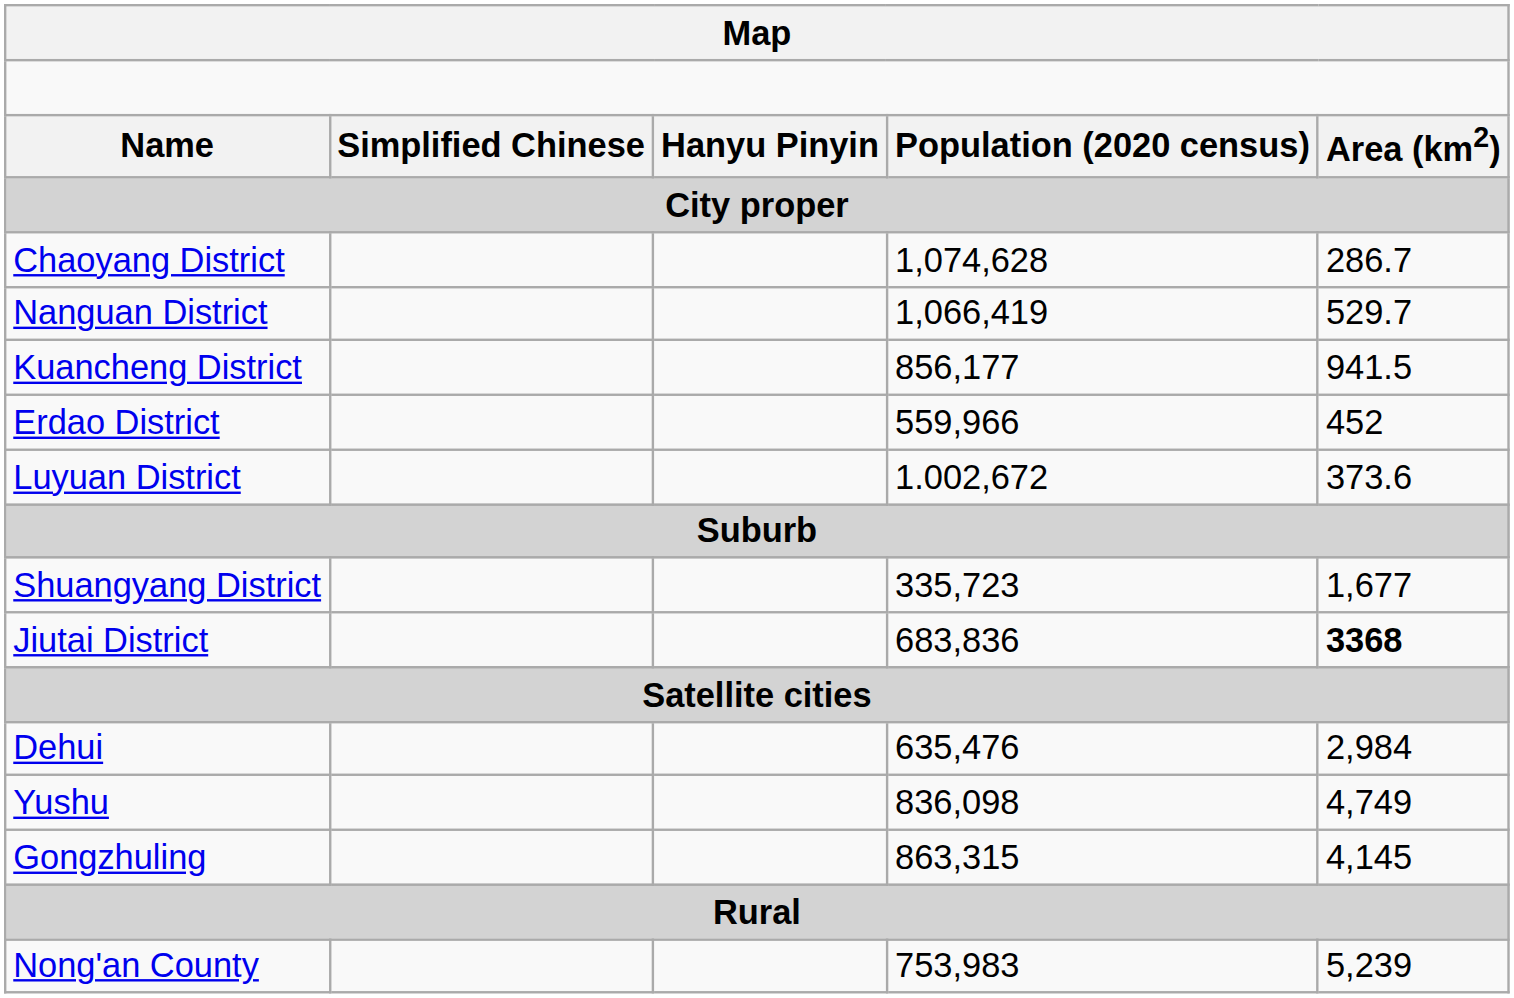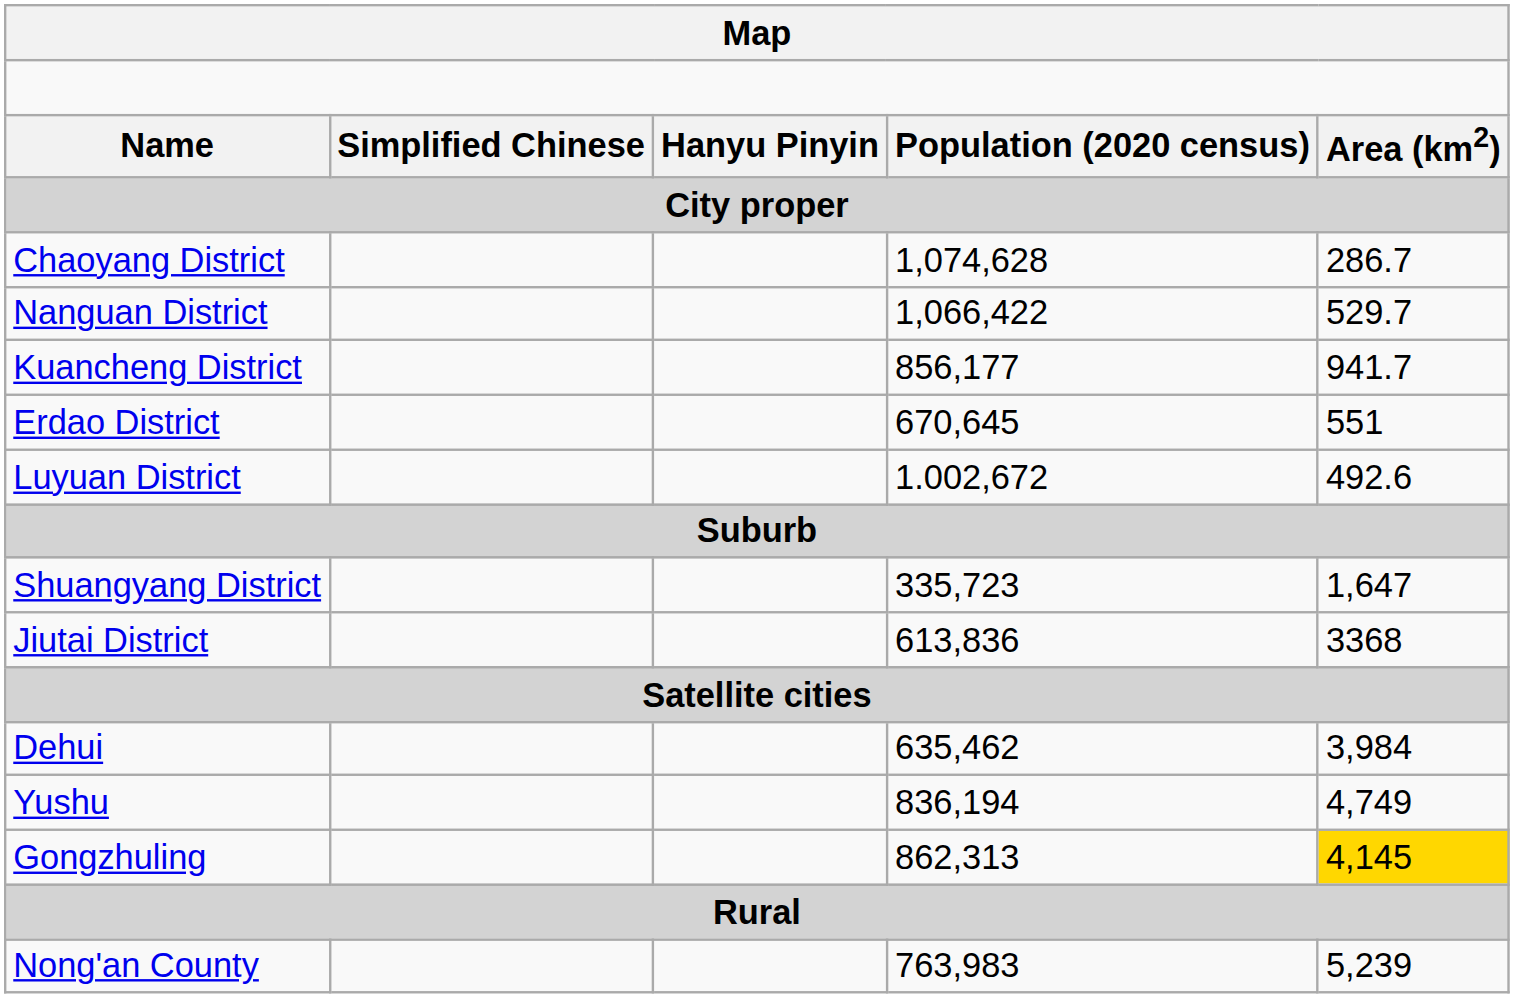(972, 314) 1,066,419 -> (972, 314) 1,066,422
(1369, 368) 941.5 -> (1369, 368) 941.7
(957, 422) 559,966 -> (957, 422) 670,645
(1355, 422) 452 -> (1355, 422) 551
(1369, 477) 373.6 -> (1369, 477) 492.6
(1369, 586) 1,677 -> (1369, 586) 1,647
(957, 640) 683,836 -> (957, 640) 613,836
(1364, 640) bold -> (1364, 640) normal
(957, 749) 635,476 -> (957, 749) 635,462
(1369, 749) 2,984 -> (1369, 749) 3,984
(957, 803) 836,098 -> (957, 803) 836,194
(957, 857) 863,315 -> (957, 857) 862,313
(1369, 857) no background -> (1369, 857) gold background
(957, 966) 753,983 -> (957, 966) 763,983
